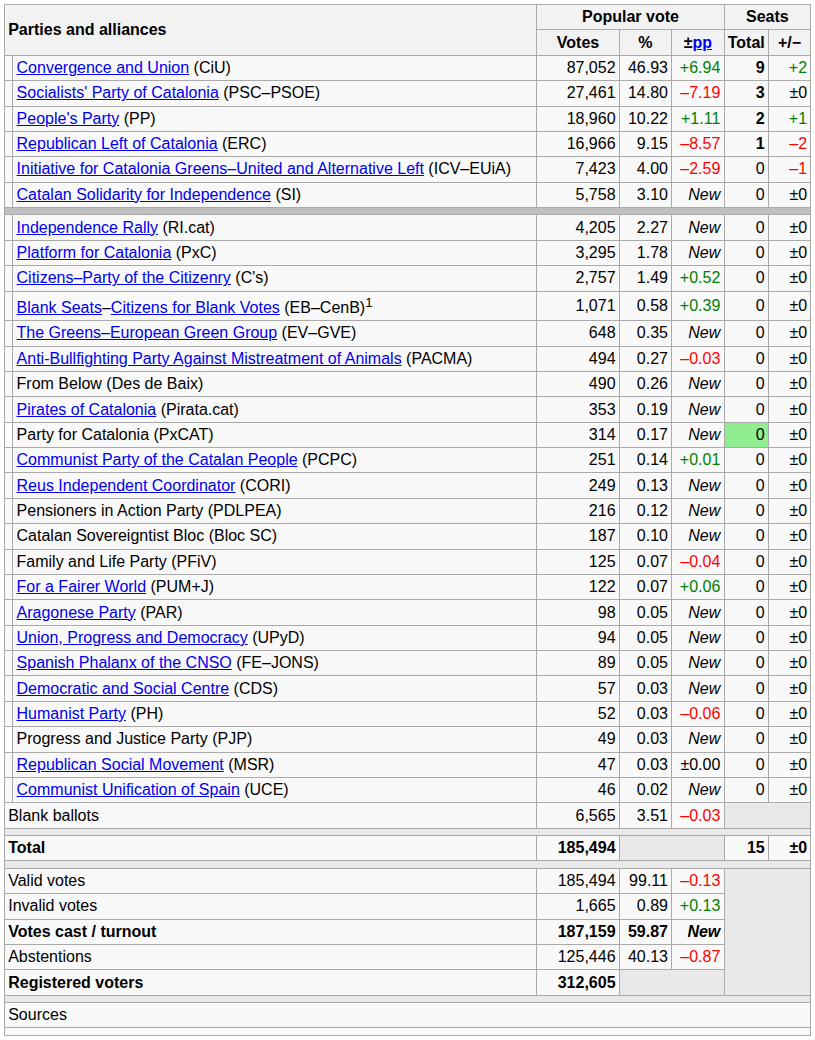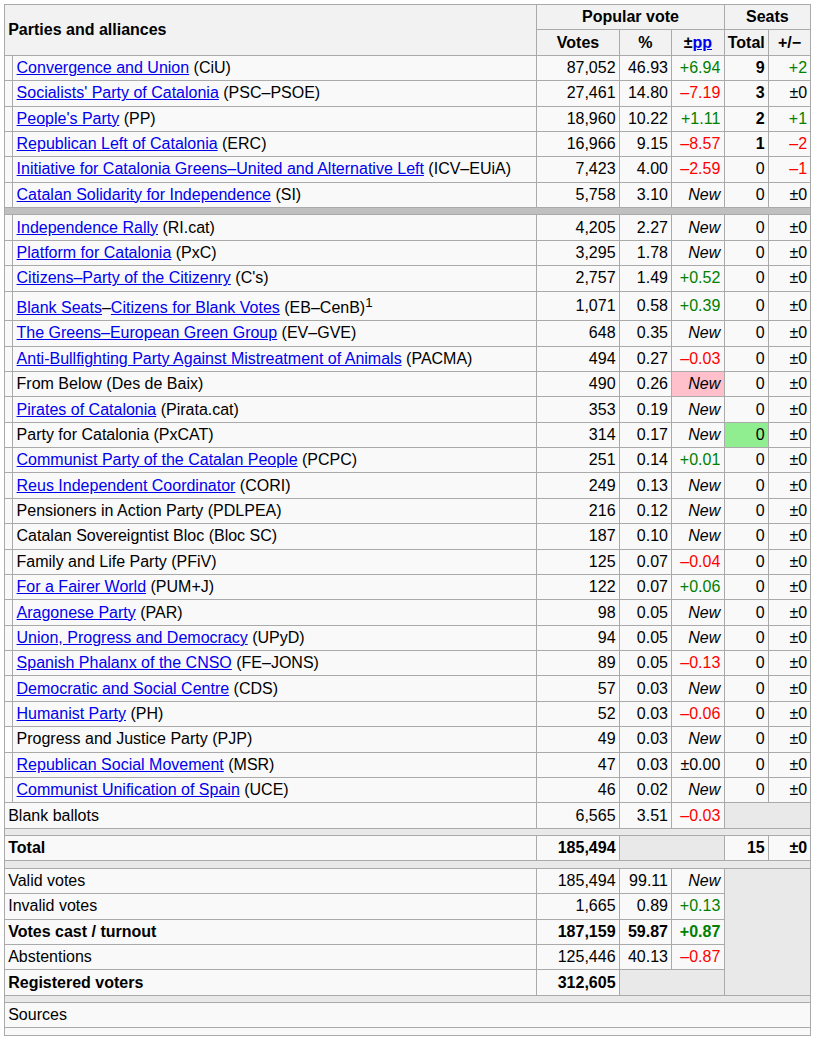(704, 384) no background -> (704, 384) pink background
(704, 663) New -> (700, 663) –0.13
(700, 881) –0.13 -> (704, 881) New
(704, 931) New -> (700, 931) +0.87
